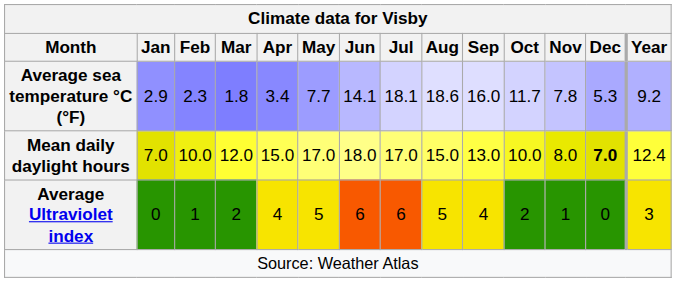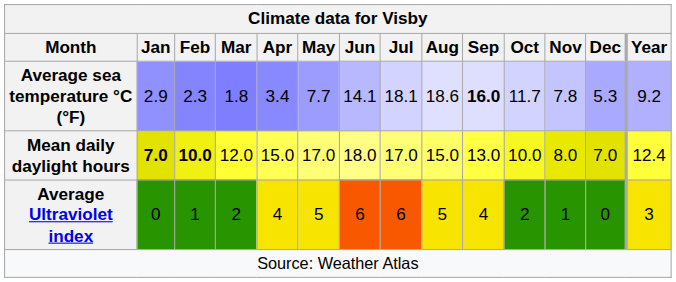(484, 96) normal -> (484, 96) bold
(156, 155) normal -> (156, 155) bold
(195, 155) normal -> (195, 155) bold
(605, 155) bold -> (605, 155) normal
